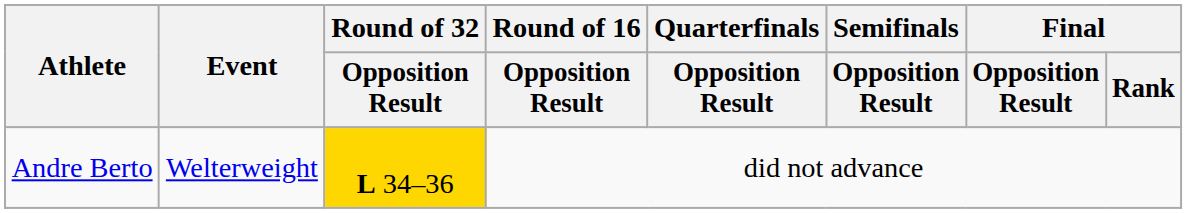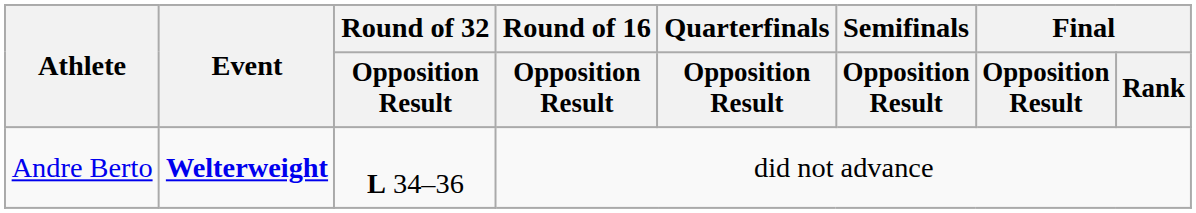(242, 167) normal -> (247, 167) bold
(405, 184) gold background -> (415, 184) no background
